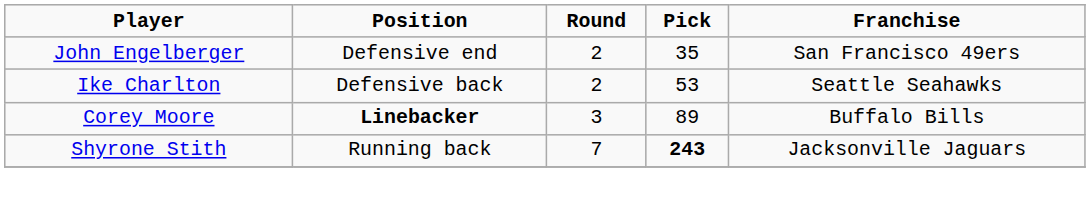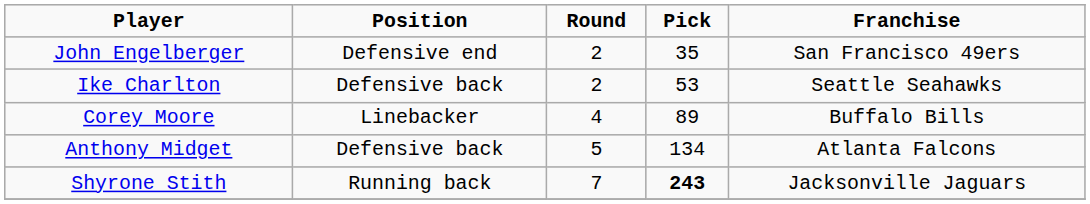(420, 118) bold -> (420, 118) normal
(596, 118) 3 -> (596, 118) 4
+ row: (149, 151)
